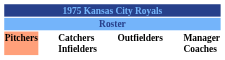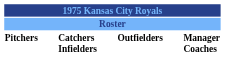(21, 37) lightsalmon background -> (21, 37) no background
